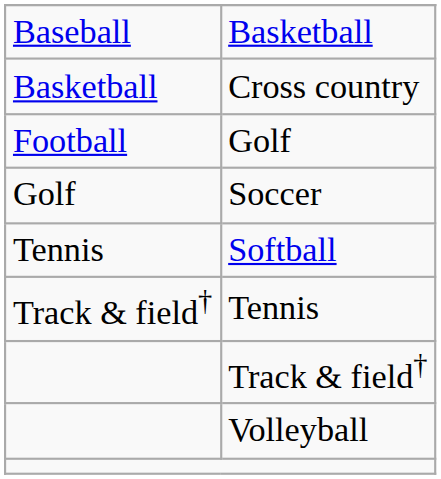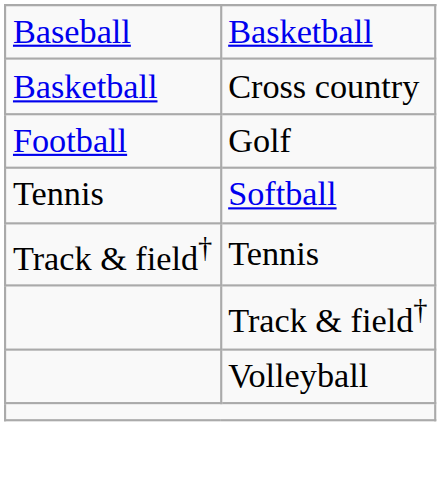- row: (275, 194)
